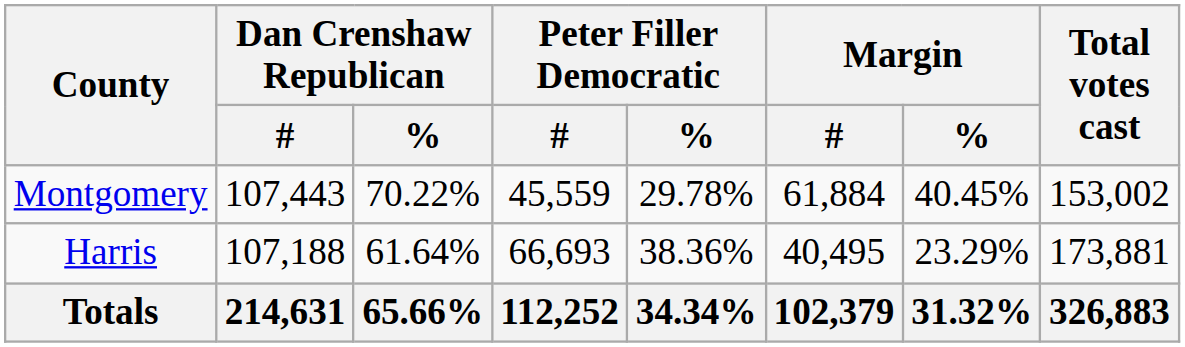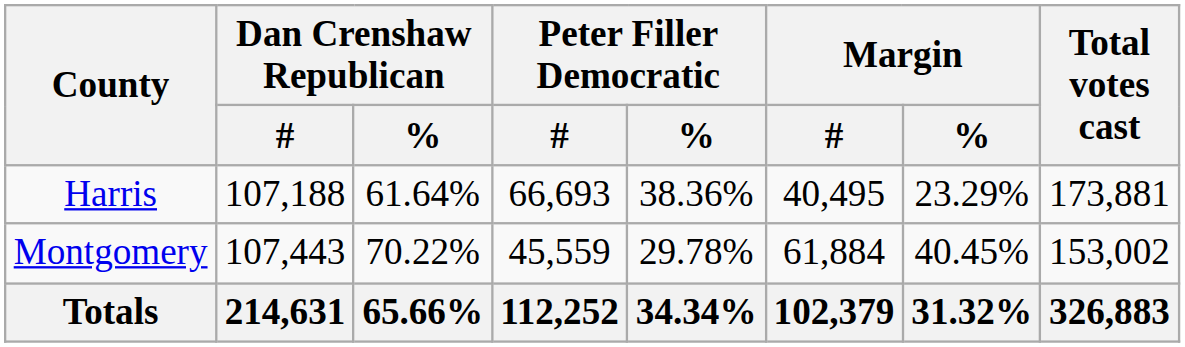rows swapped: (111, 252) <-> (111, 193)
